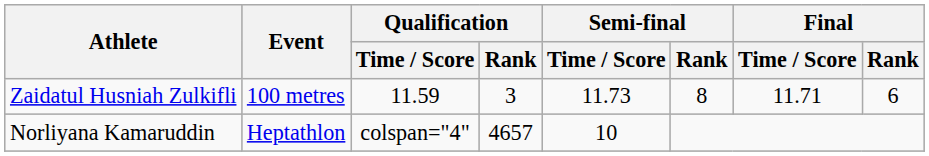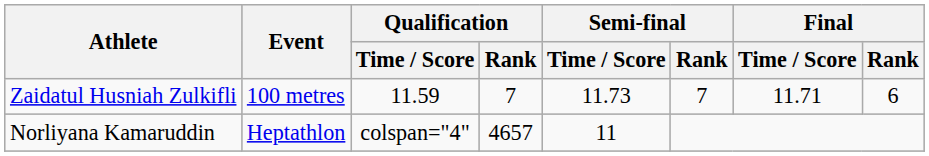(511, 96) 3 -> (511, 96) 7
(702, 96) 8 -> (702, 96) 7
(606, 132) 10 -> (606, 132) 11
